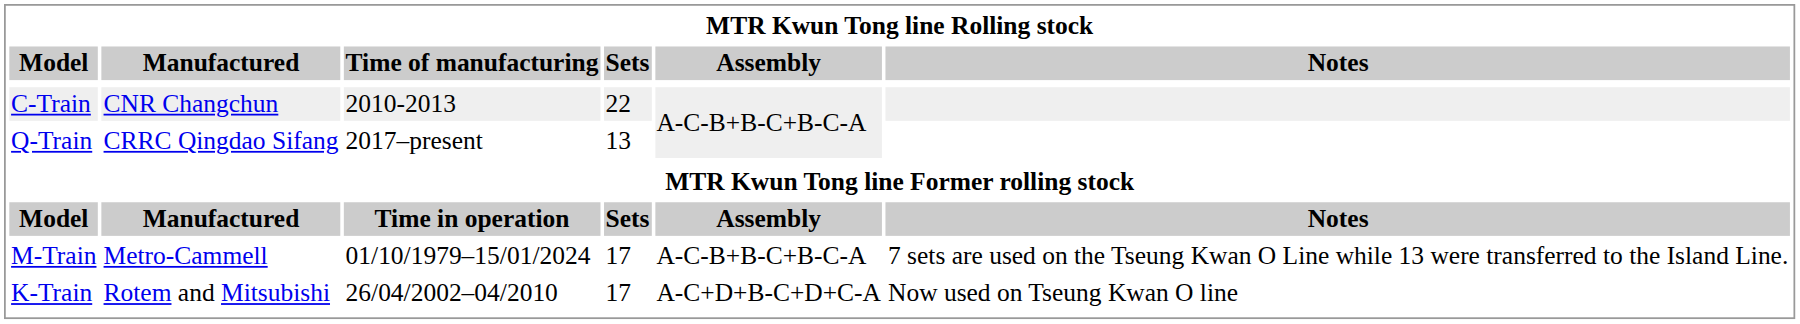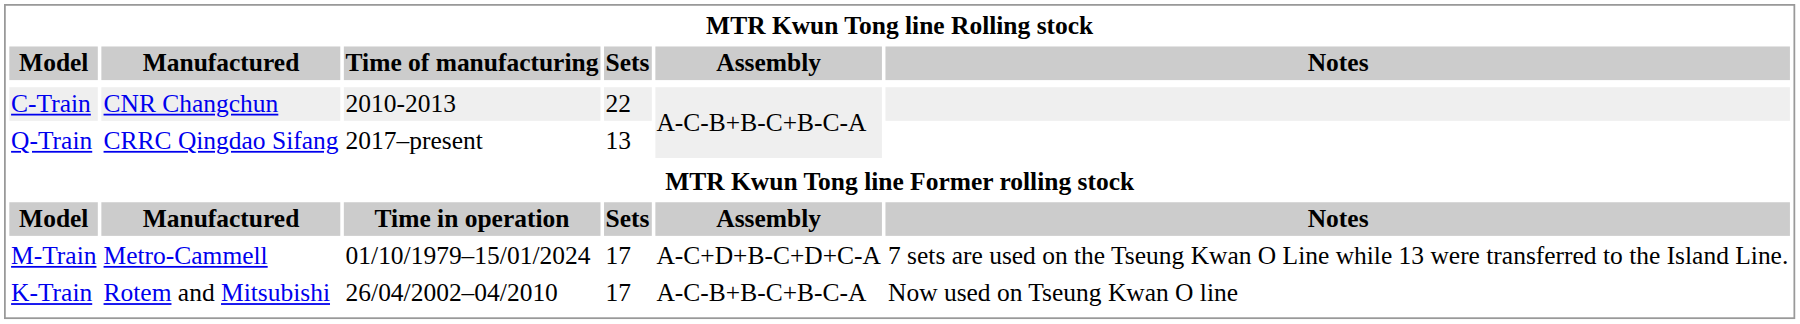(761, 255) A-C-B+B-C+B-C-A -> (769, 255) A-C+D+B-C+D+C-A
(769, 293) A-C+D+B-C+D+C-A -> (761, 293) A-C-B+B-C+B-C-A
